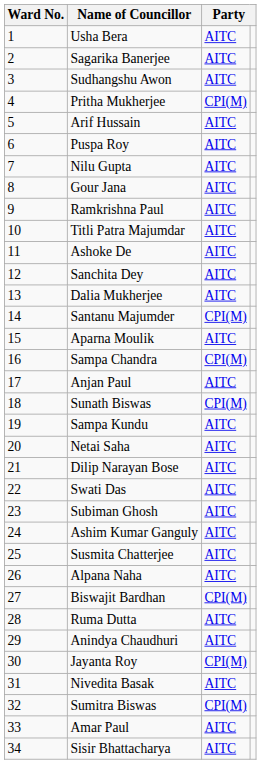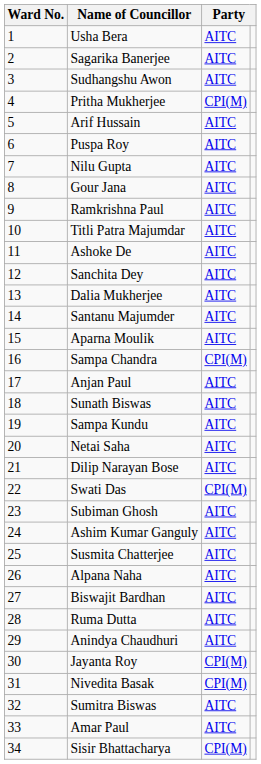(226, 317) CPI(M) -> (220, 317) AITC
(226, 403) CPI(M) -> (220, 403) AITC
(220, 489) AITC -> (226, 489) CPI(M)
(226, 597) CPI(M) -> (220, 597) AITC
(220, 683) AITC -> (226, 683) CPI(M)
(226, 705) CPI(M) -> (220, 705) AITC
(220, 748) AITC -> (226, 748) CPI(M)
